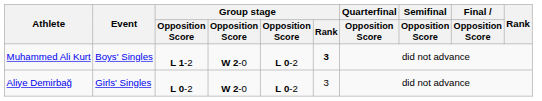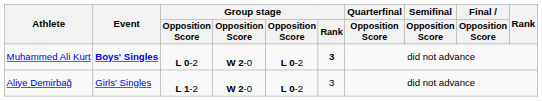(124, 57) normal -> (127, 57) bold
(181, 63) L 1-2 -> (187, 63) L 0-2
(181, 89) L 0-2 -> (187, 89) L 1-2
